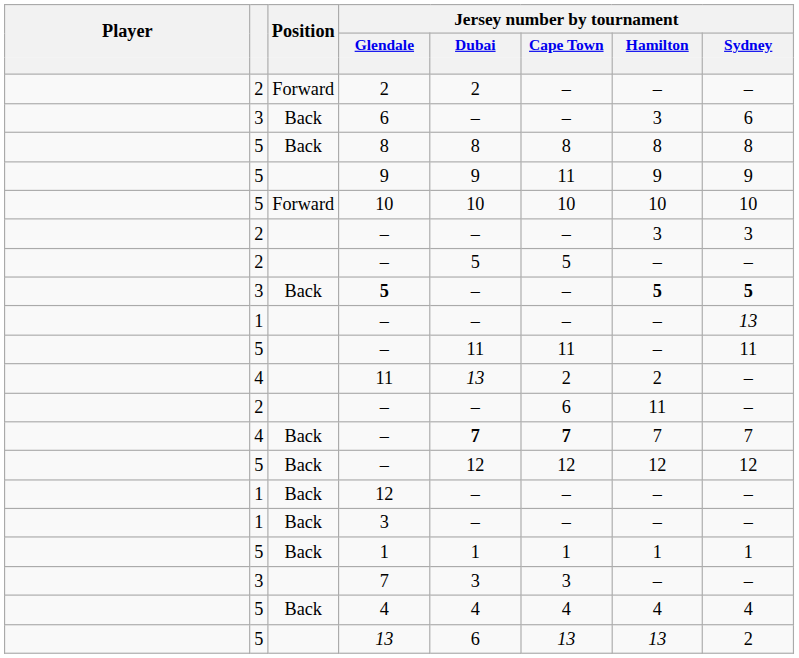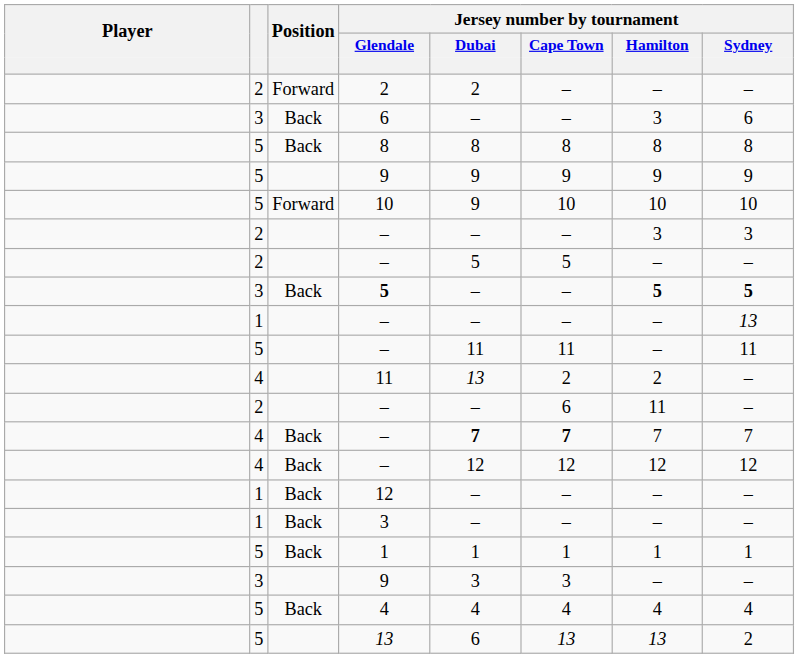(566, 175) 11 -> (566, 175) 9
(475, 204) 10 -> (475, 204) 9
(259, 465) 5 -> (259, 465) 4
(384, 580) 7 -> (384, 580) 9
